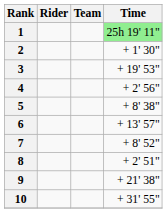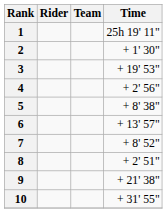(133, 32) lightgreen background -> (133, 32) no background
